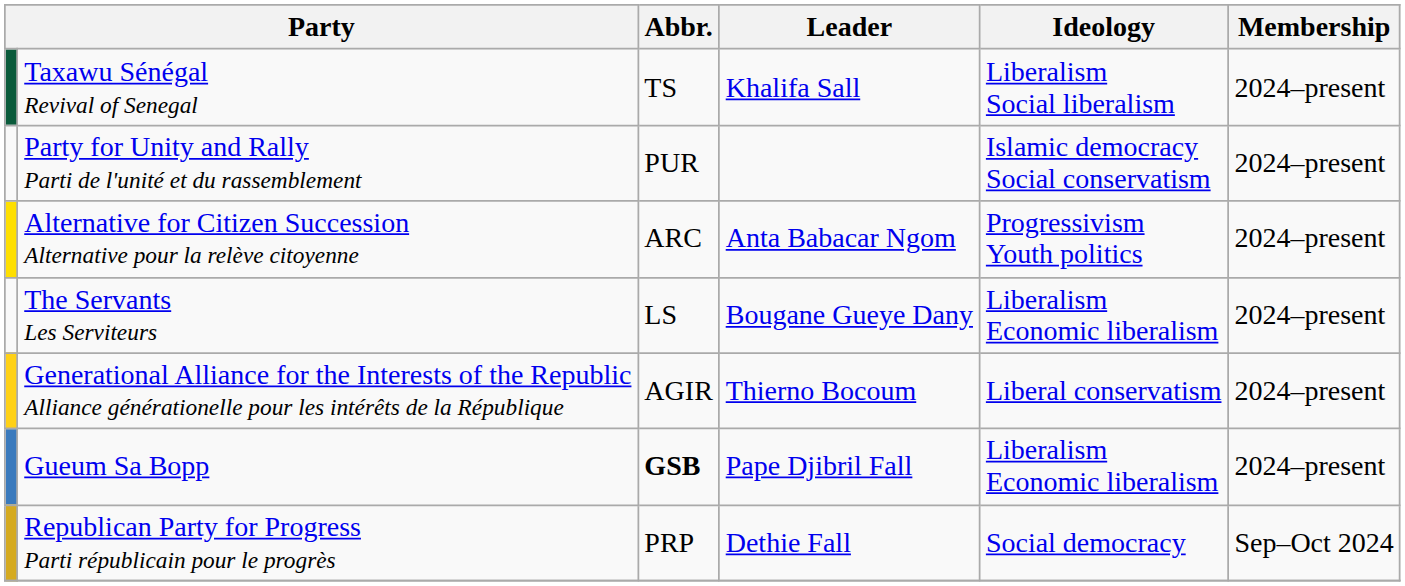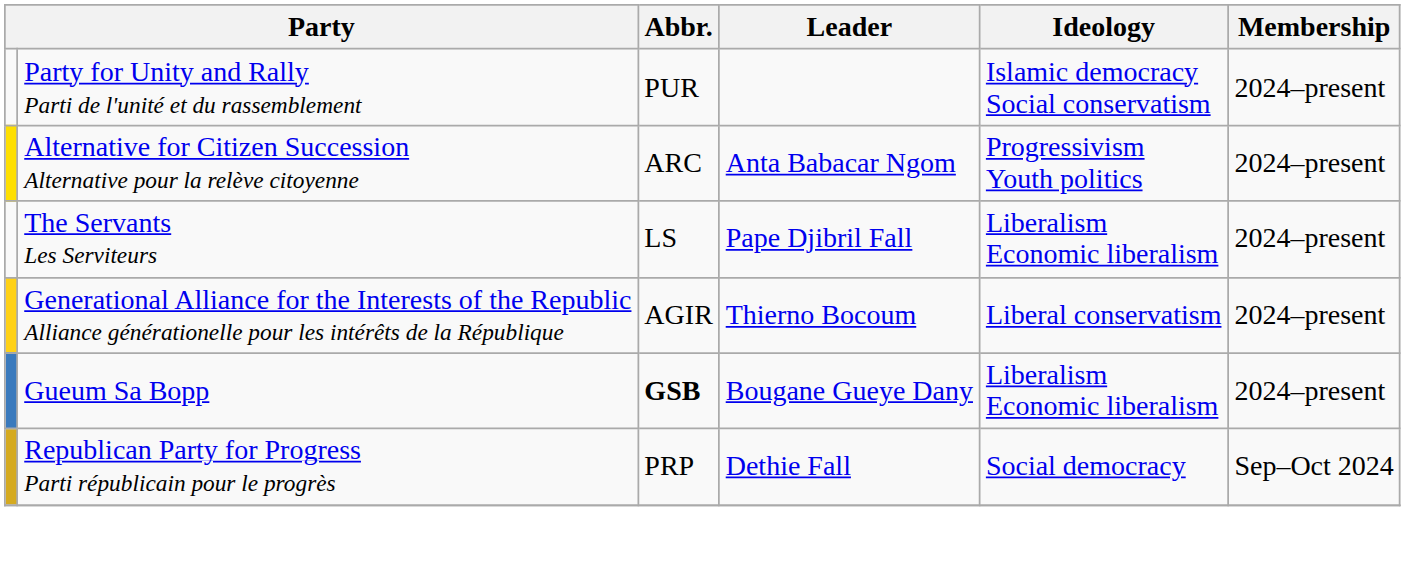- row: (116, 86)
(849, 314) Bougane Gueye Dany -> (819, 238) Pape Djibril Fall
(819, 466) Pape Djibril Fall -> (849, 390) Bougane Gueye Dany
